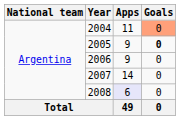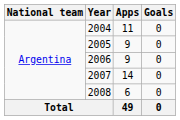(159, 28) lightsalmon background -> (159, 28) no background
(159, 44) bold -> (159, 44) normal
(128, 92) lavender background -> (128, 92) no background
